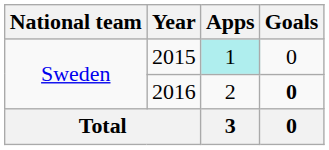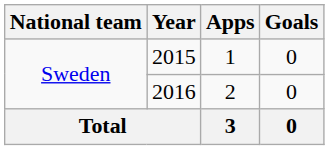(230, 56) paleturquoise background -> (230, 56) no background
(292, 91) bold -> (292, 91) normal
